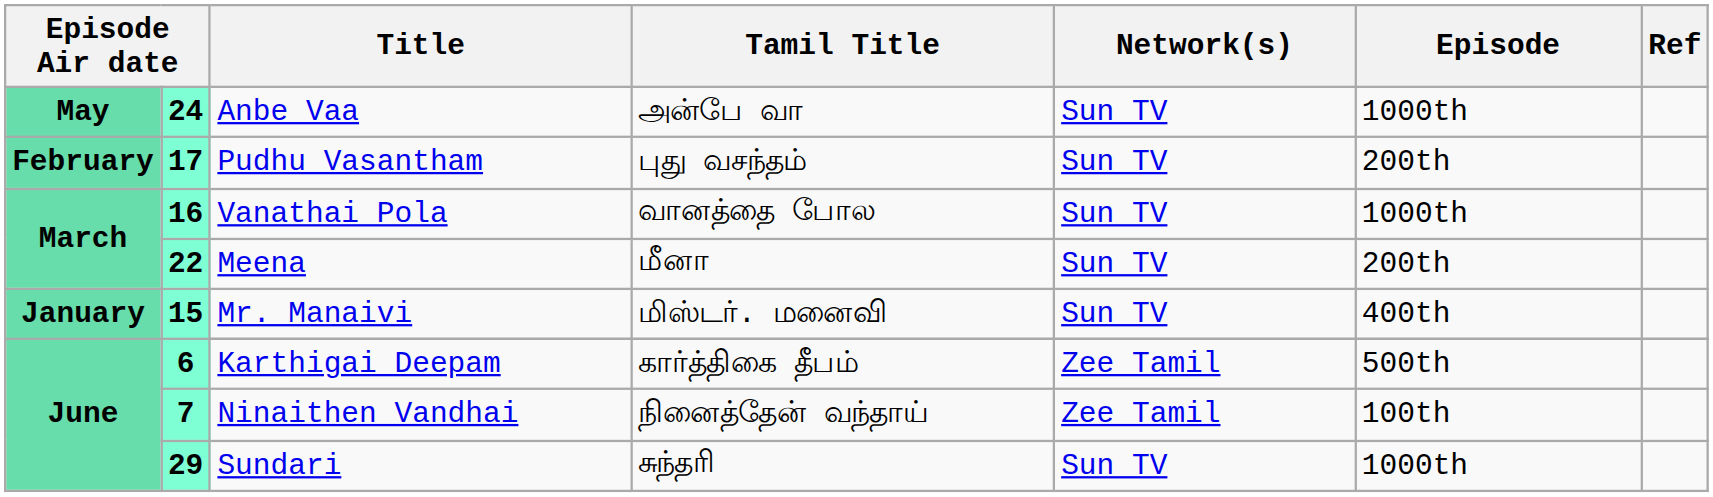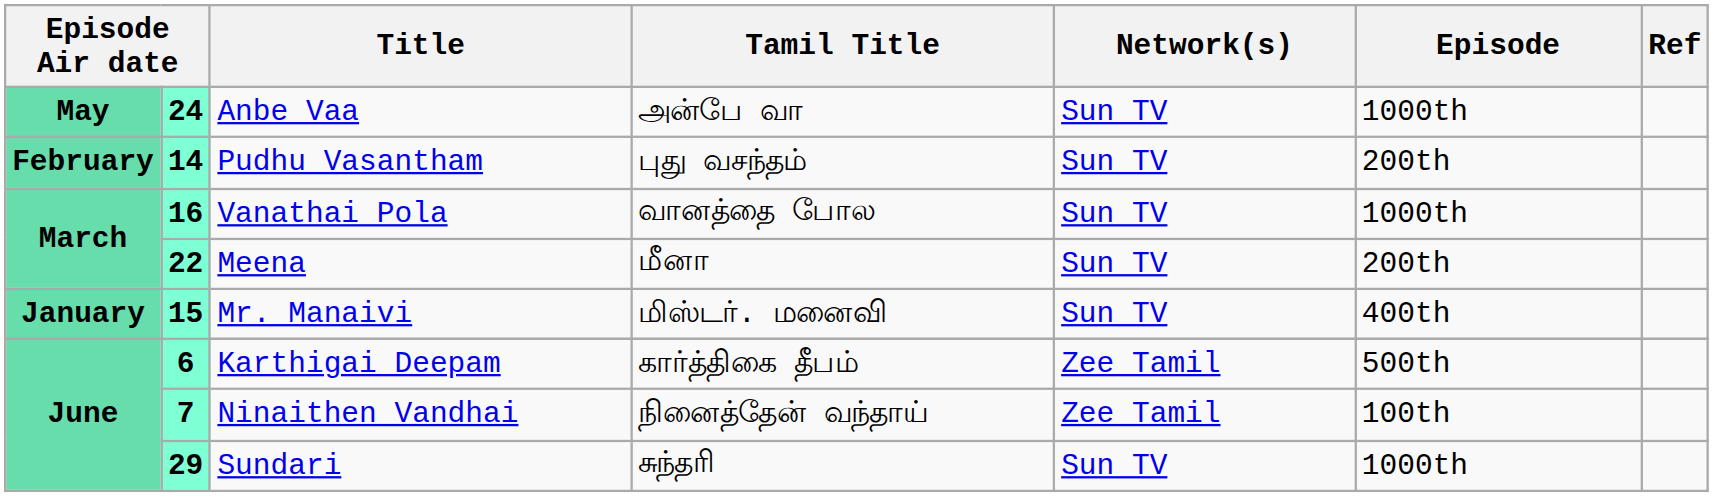(186, 163) 17 -> (186, 163) 14
